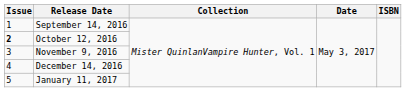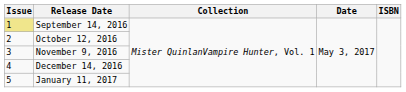(9, 25) no background -> (9, 25) khaki background
(9, 39) bold -> (9, 39) normal
